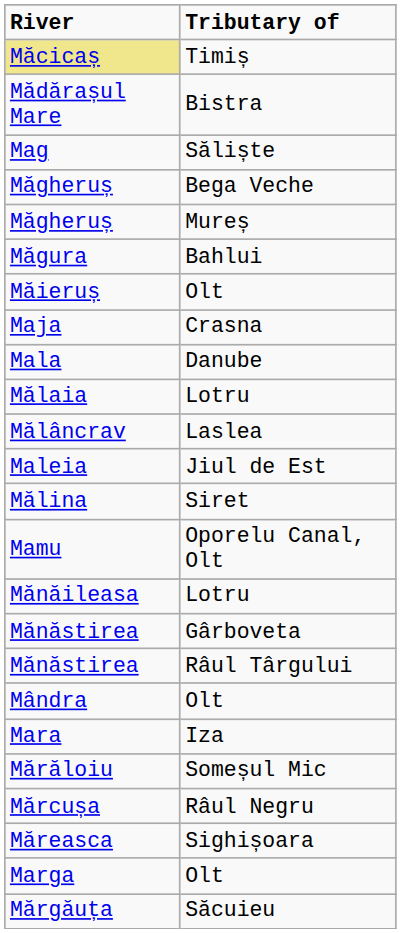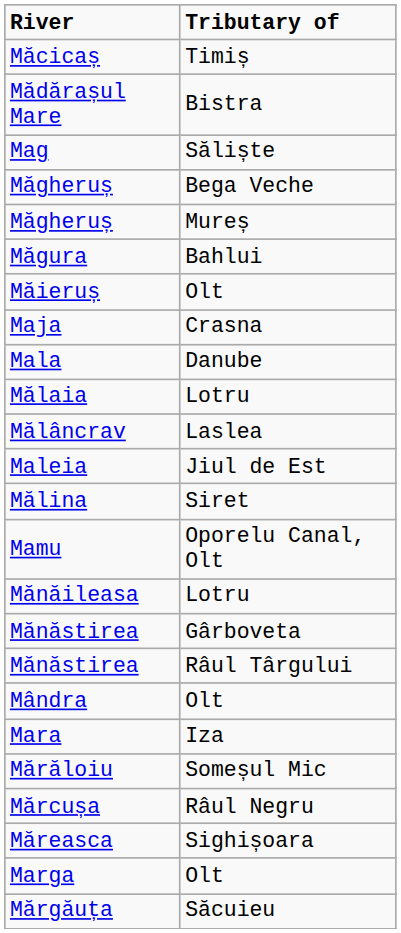(55, 57) khaki background -> (55, 57) no background
